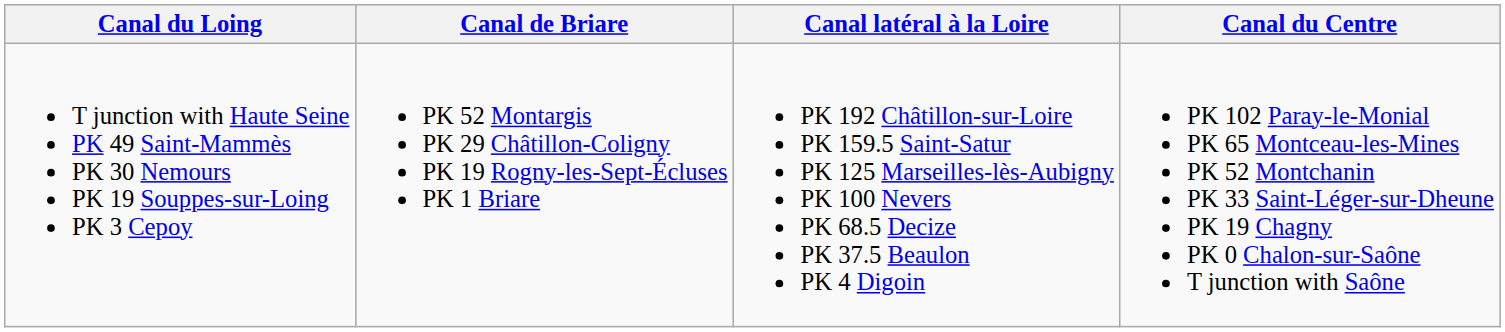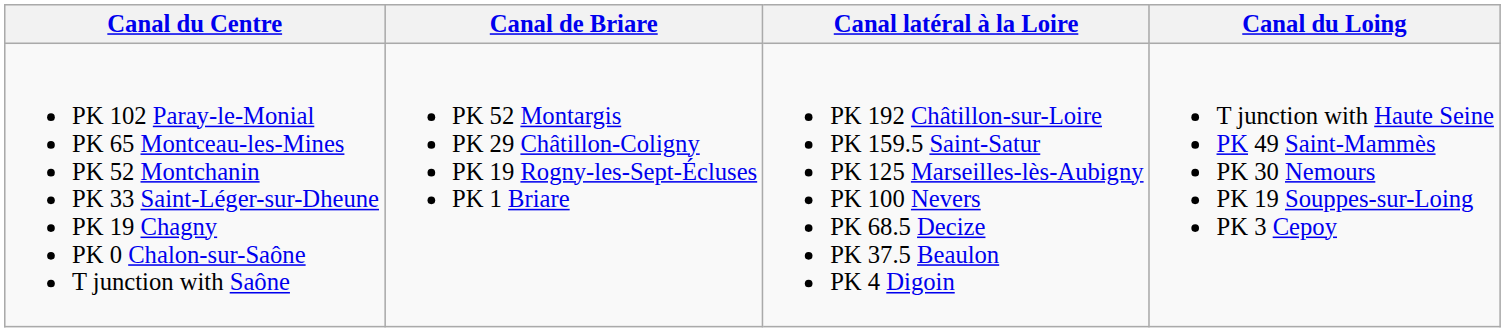columns swapped: (180, 24) <-> (1310, 24)
